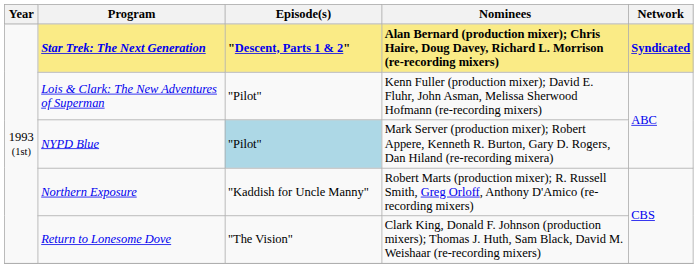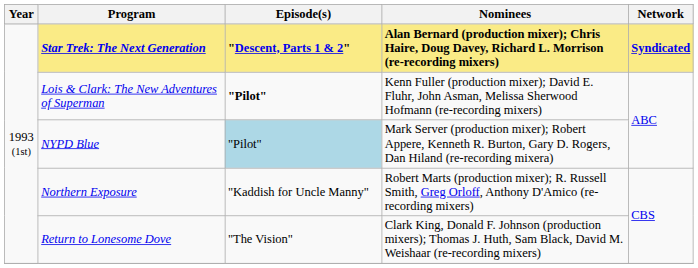(245, 96) normal -> (247, 96) bold
